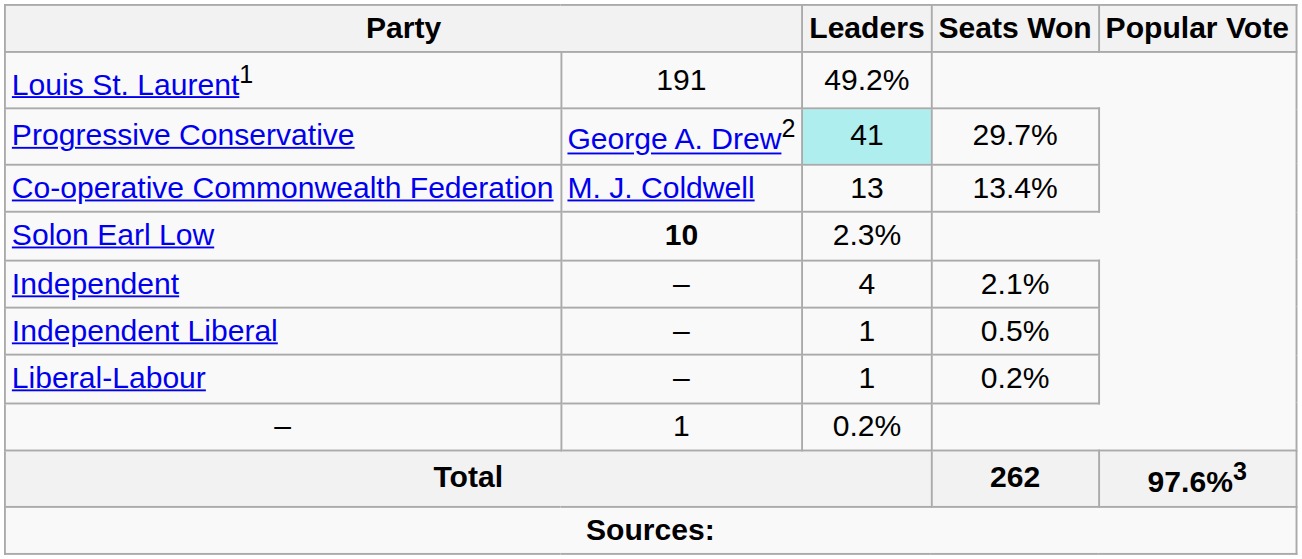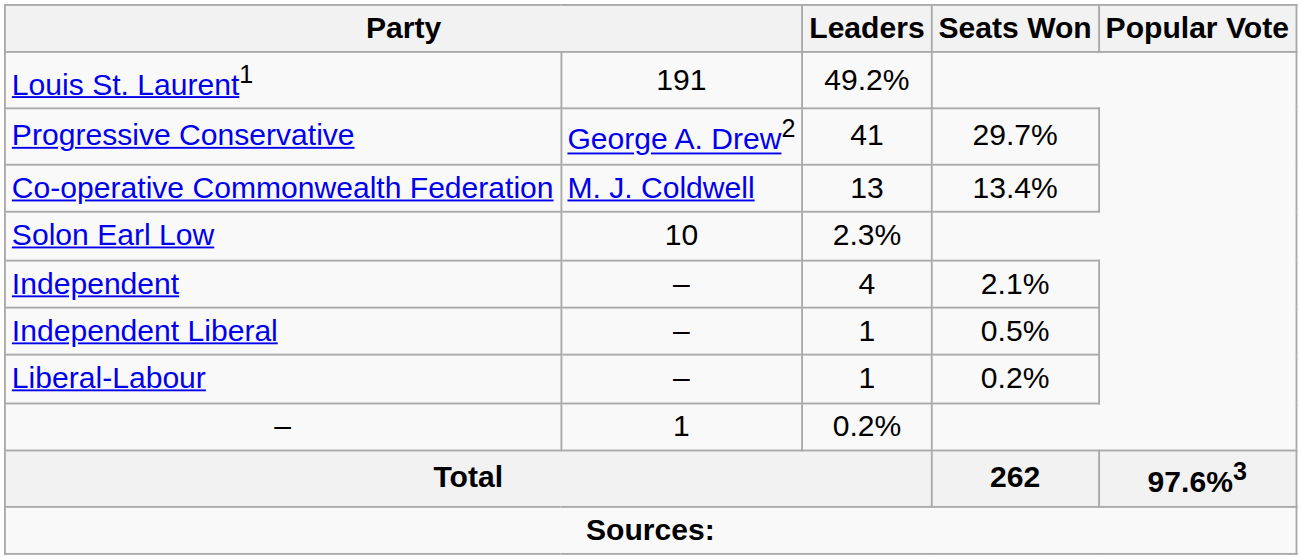(867, 135) paleturquoise background -> (867, 135) no background
(681, 235) bold -> (681, 235) normal
